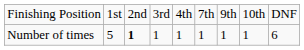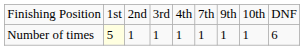(110, 34) no background -> (110, 34) lightyellow background
(131, 34) bold -> (131, 34) normal
